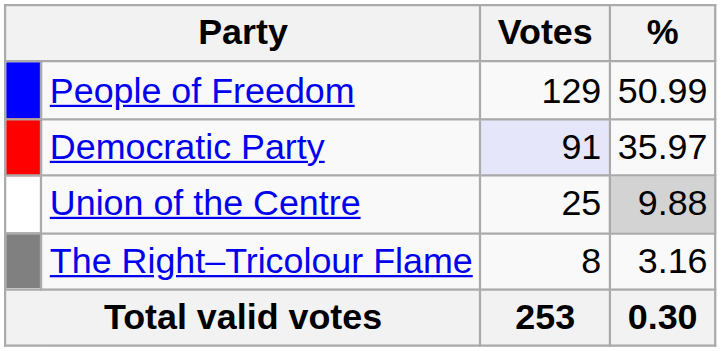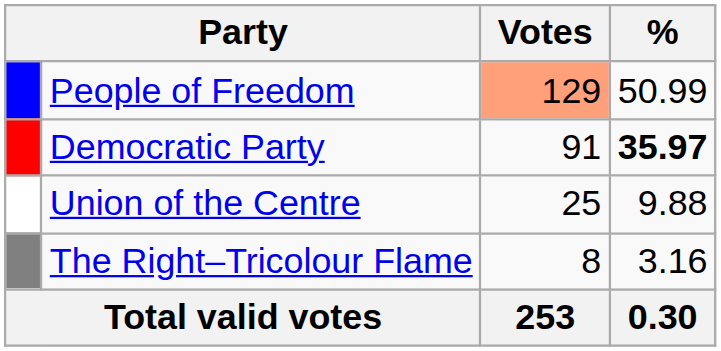(571, 89) no background -> (571, 89) lightsalmon background
(581, 146) lavender background -> (581, 146) no background
(663, 146) normal -> (663, 146) bold
(673, 203) lightgrey background -> (673, 203) no background
